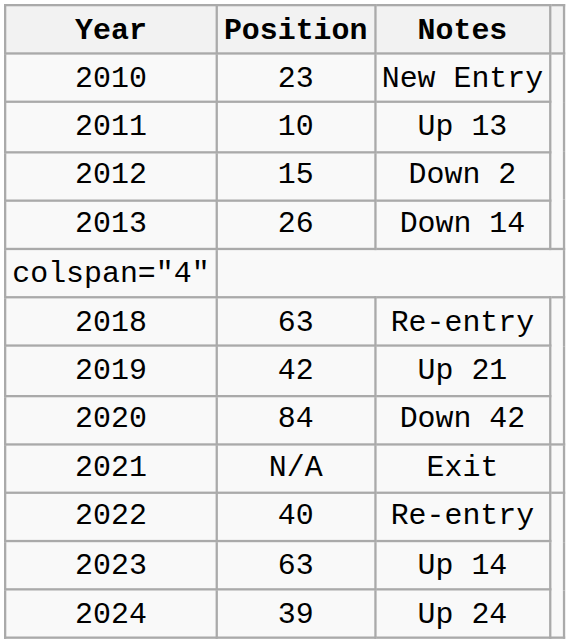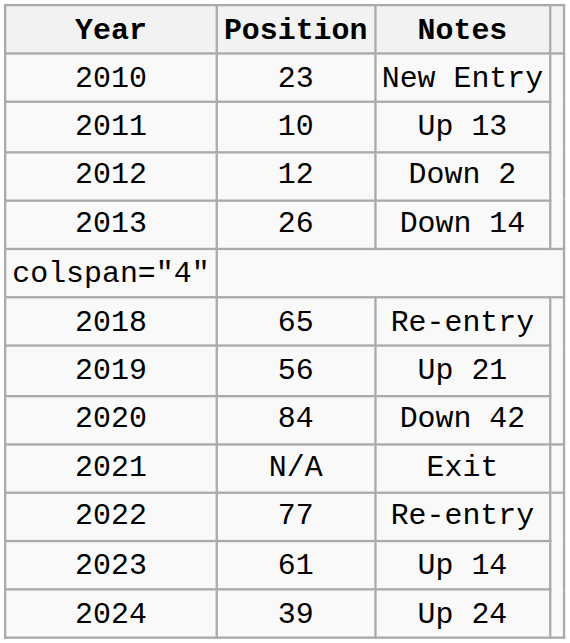(296, 176) 15 -> (296, 176) 12
(296, 322) 63 -> (296, 322) 65
(296, 371) 42 -> (296, 371) 56
(296, 517) 40 -> (296, 517) 77
(296, 566) 63 -> (296, 566) 61
